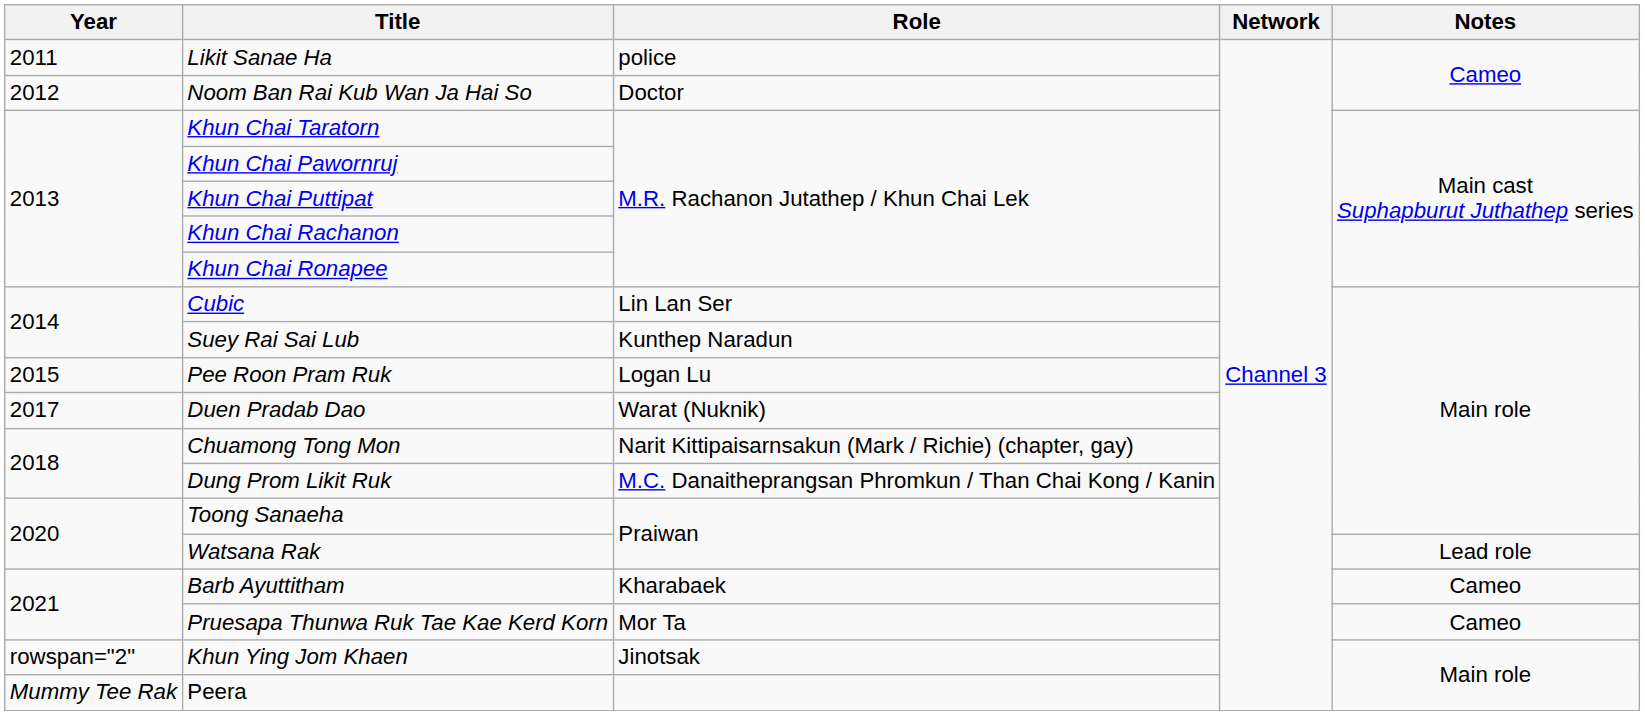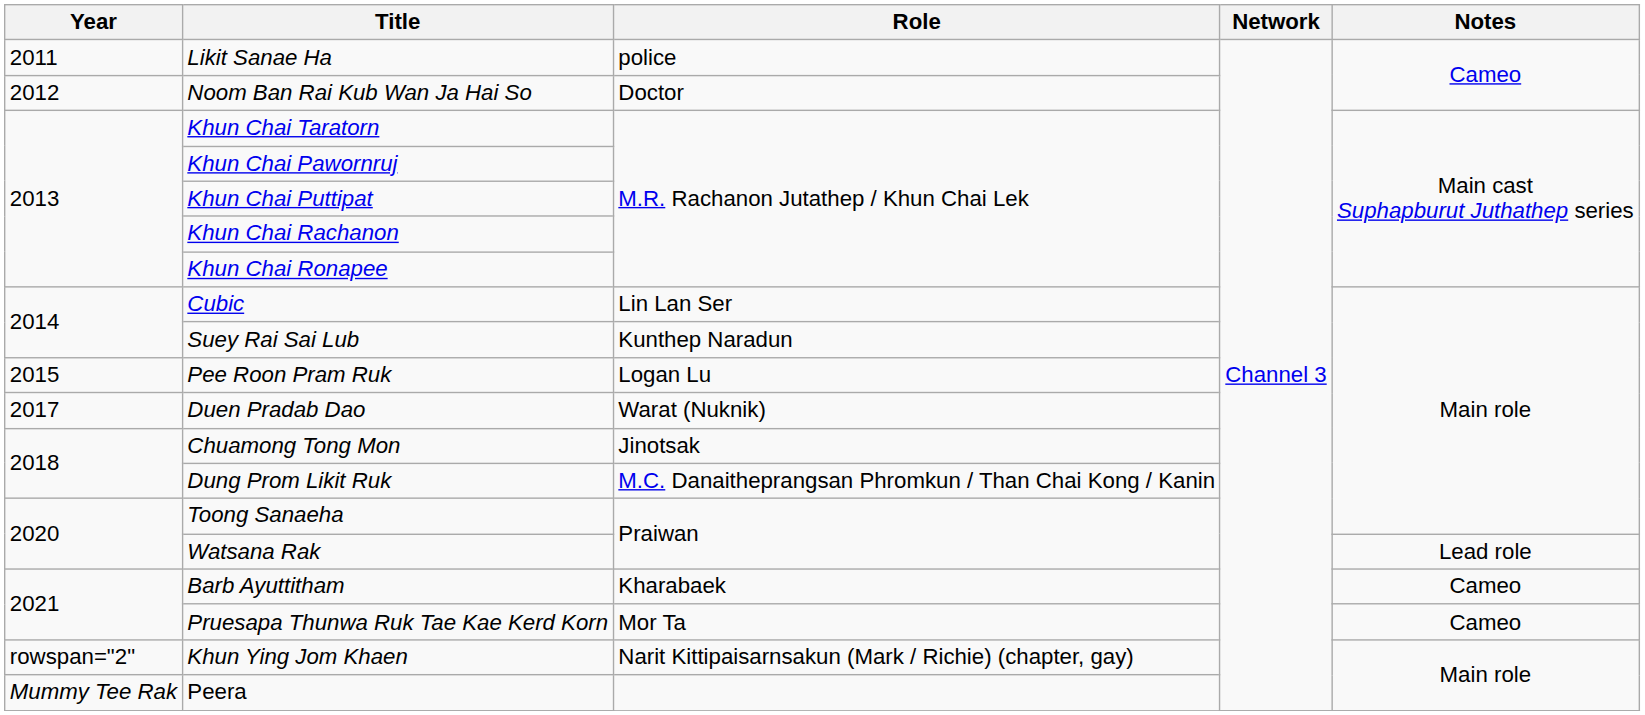(876, 445) Narit Kittipaisarnsakun (Mark / Richie) (chapter, gay) -> (659, 445) Jinotsak
(659, 657) Jinotsak -> (876, 657) Narit Kittipaisarnsakun (Mark / Richie) (chapter, gay)
